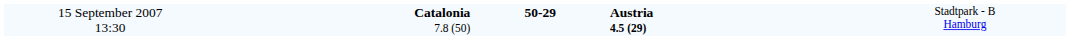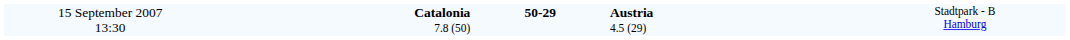(628, 28) bold -> (628, 28) normal
